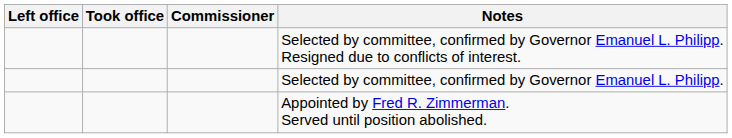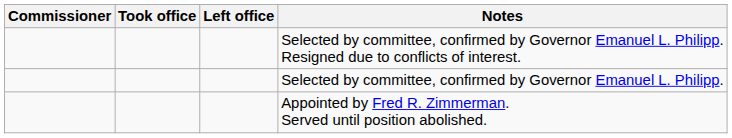columns swapped: (223, 16) <-> (43, 16)
